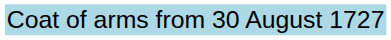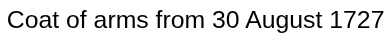(196, 19) lightblue background -> (196, 19) no background
